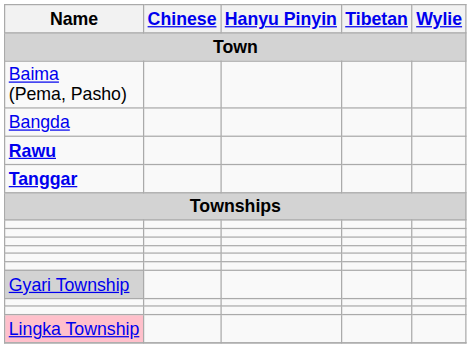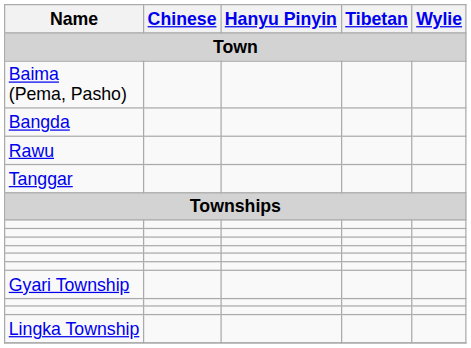(32, 151) bold -> (31, 151) normal
(43, 179) bold -> (41, 179) normal
(69, 284) lightgrey background -> (69, 284) no background
(74, 329) pink background -> (74, 329) no background
